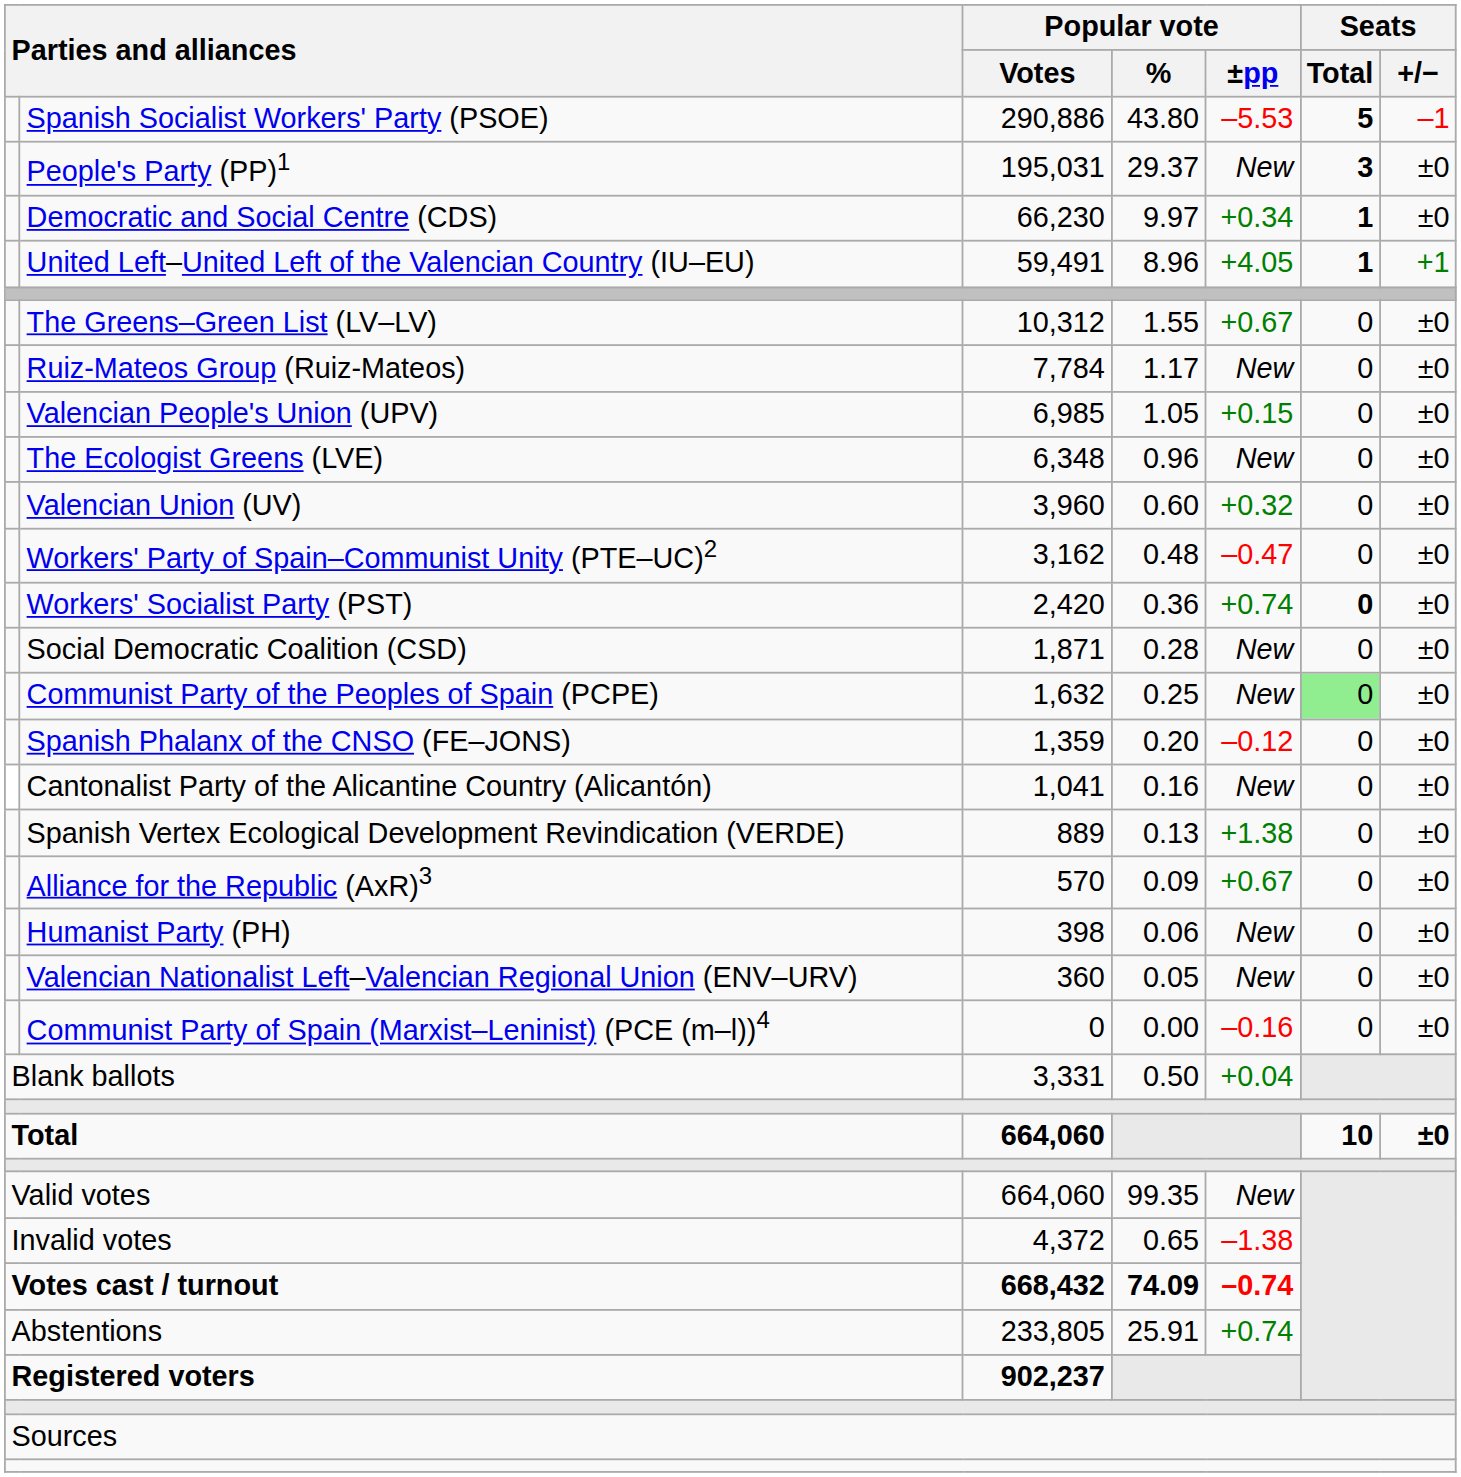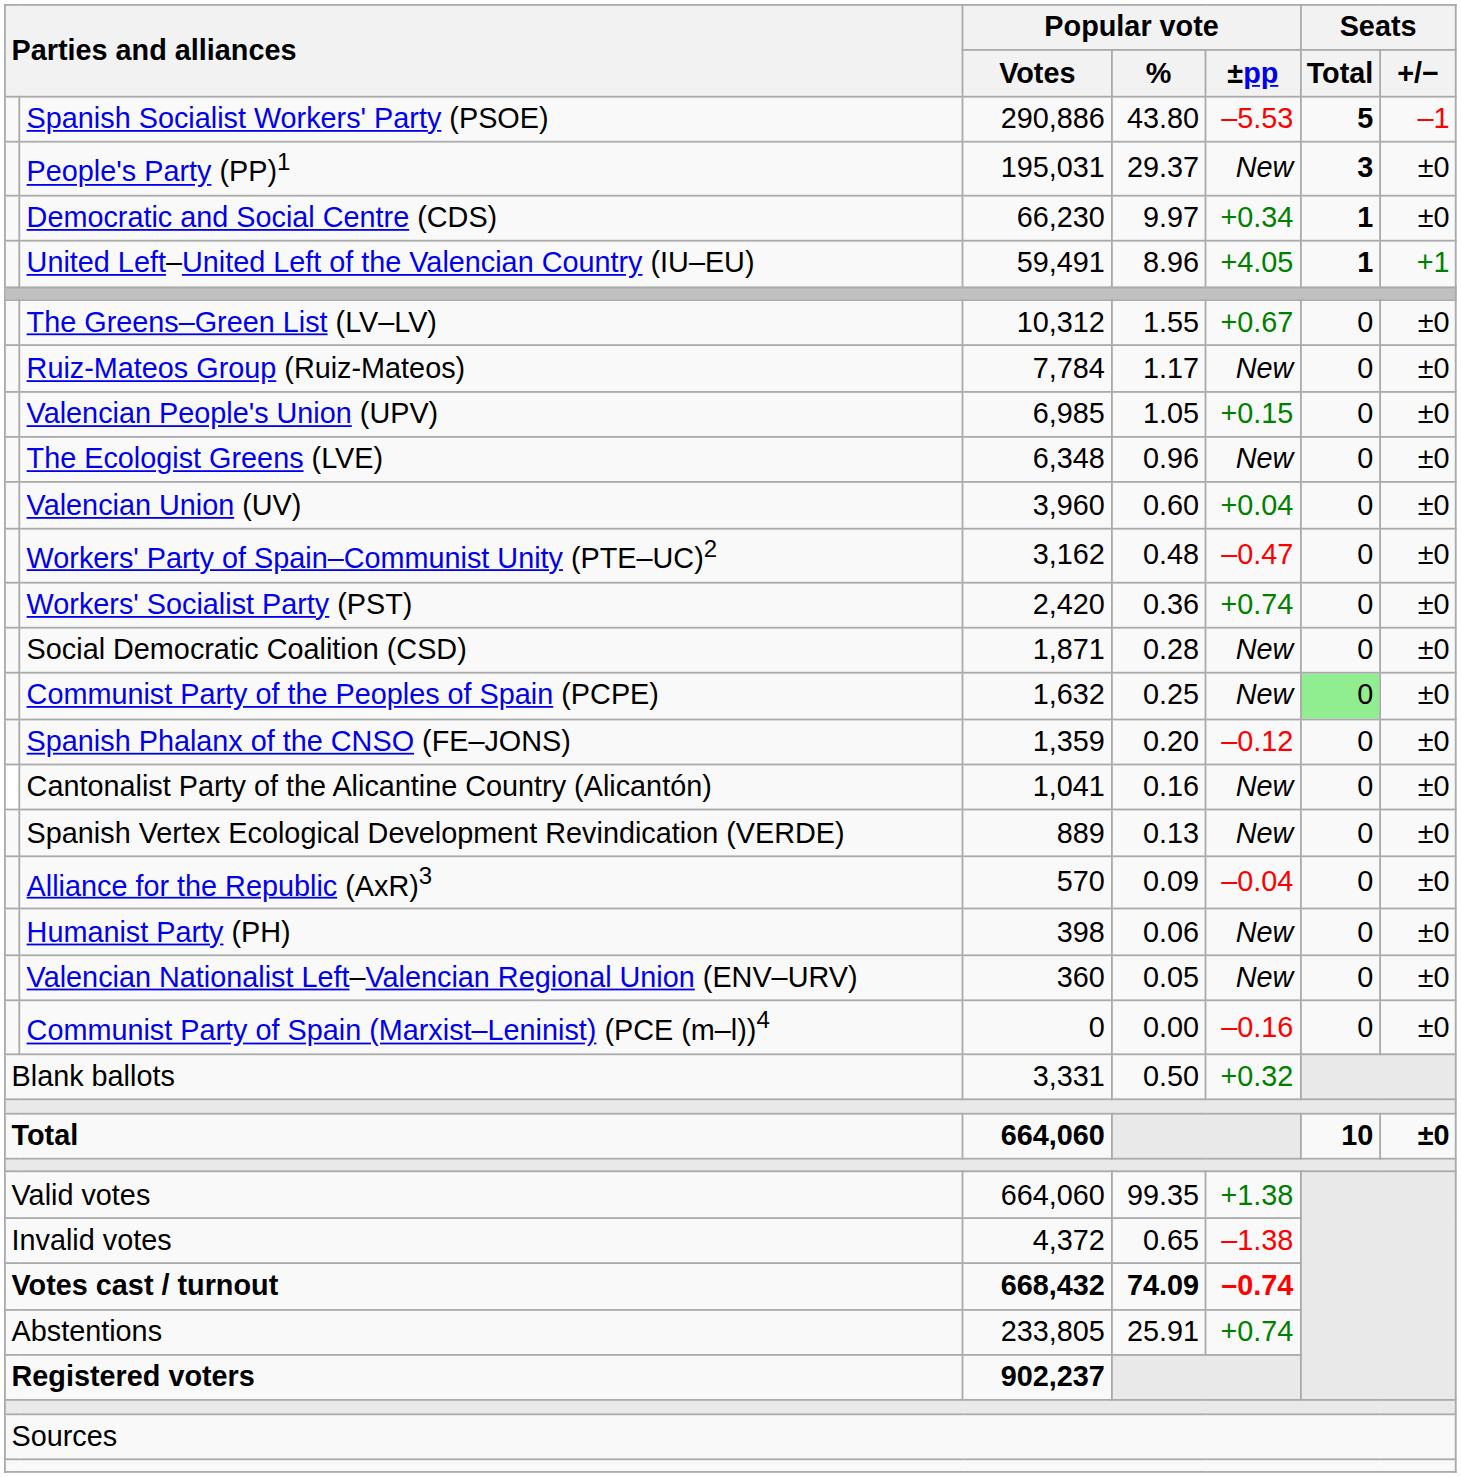(1257, 505) +0.32 -> (1257, 505) +0.04
(1365, 604) bold -> (1365, 604) normal
(1257, 832) +1.38 -> (1265, 832) New
(1257, 882) +0.67 -> (1257, 882) –0.04
(1257, 1076) +0.04 -> (1257, 1076) +0.32
(1265, 1194) New -> (1257, 1194) +1.38
